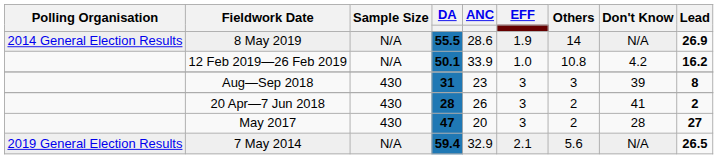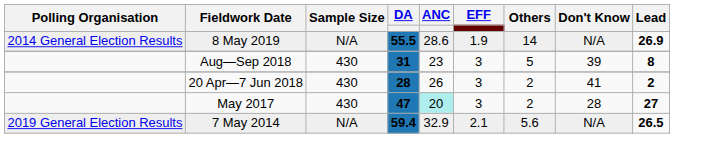- row: (268, 62)
(574, 83) 3 -> (530, 62) 5
(480, 124) no background -> (436, 103) paleturquoise background
